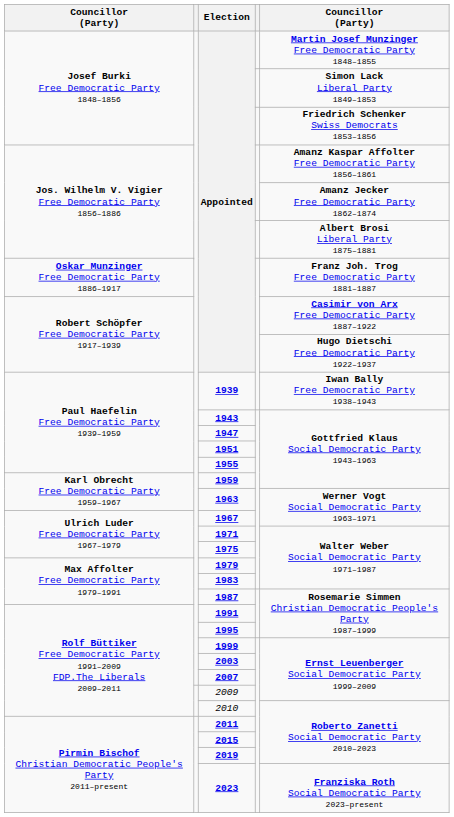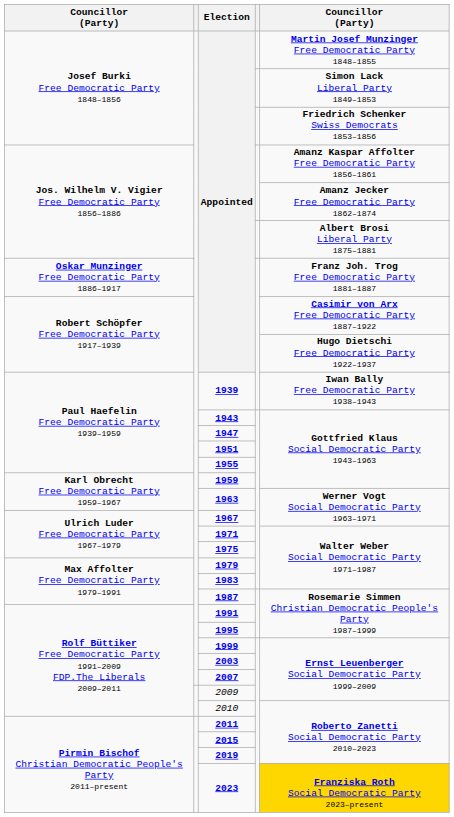(354, 793) no background -> (354, 793) gold background
